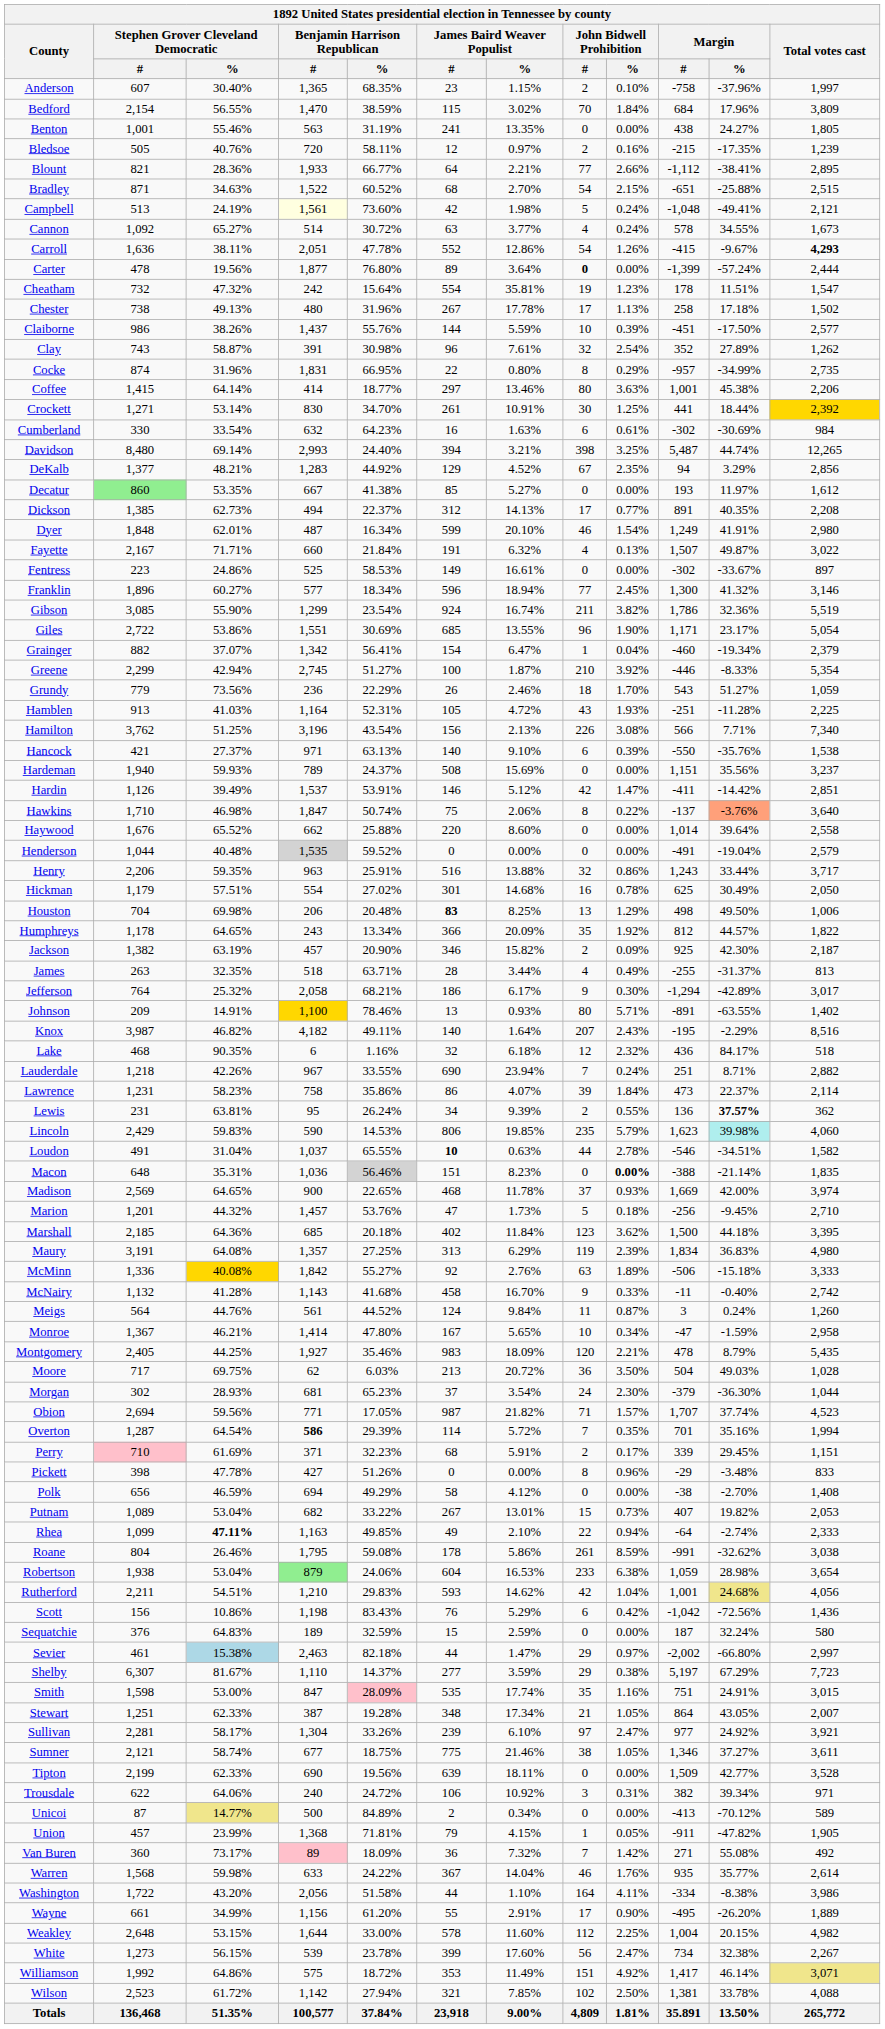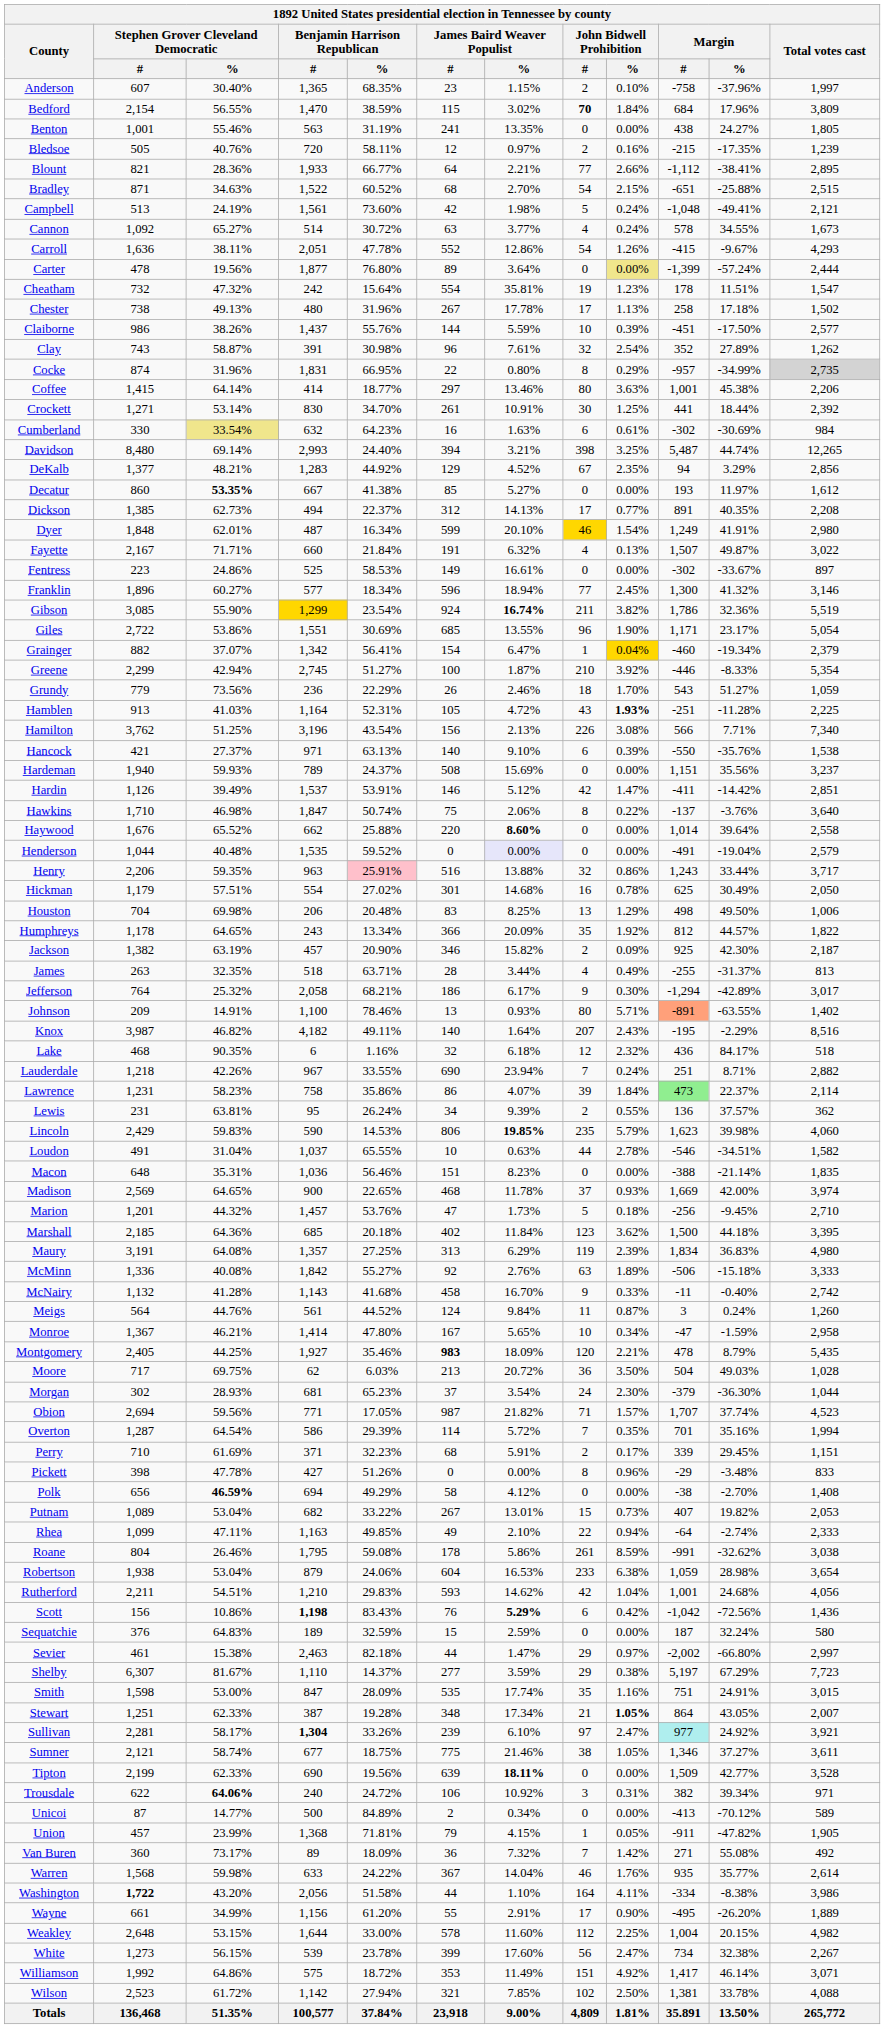(585, 108) normal -> (585, 108) bold
(313, 209) lightyellow background -> (313, 209) no background
(825, 249) bold -> (825, 249) normal
(585, 269) bold -> (585, 269) normal
(632, 269) no background -> (632, 269) khaki background
(825, 369) no background -> (825, 369) lightgrey background
(825, 409) gold background -> (825, 409) no background
(232, 429) no background -> (232, 429) khaki background
(140, 489) lightgreen background -> (140, 489) no background
(232, 489) normal -> (232, 489) bold
(585, 529) no background -> (585, 529) gold background
(313, 610) no background -> (313, 610) gold background
(525, 610) normal -> (524, 610) bold
(632, 650) no background -> (632, 650) gold background
(632, 710) normal -> (632, 710) bold
(739, 810) lightsalmon background -> (739, 810) no background
(525, 830) normal -> (524, 830) bold
(313, 850) lightgrey background -> (313, 850) no background
(525, 850) no background -> (524, 850) lavender background
(382, 870) no background -> (382, 870) pink background
(451, 910) bold -> (450, 910) normal
(313, 1011) gold background -> (313, 1011) no background
(683, 1011) no background -> (683, 1011) lightsalmon background
(683, 1091) no background -> (683, 1091) lightgreen background
(739, 1111) bold -> (739, 1111) normal
(525, 1131) normal -> (524, 1131) bold
(739, 1131) paleturquoise background -> (739, 1131) no background
(451, 1151) bold -> (450, 1151) normal
(382, 1171) lightgrey background -> (382, 1171) no background
(632, 1171) bold -> (632, 1171) normal
(232, 1271) gold background -> (232, 1271) no background
(451, 1351) normal -> (450, 1351) bold
(313, 1431) bold -> (313, 1431) normal
(140, 1452) pink background -> (140, 1452) no background
(232, 1492) normal -> (232, 1492) bold
(232, 1532) bold -> (232, 1532) normal
(313, 1572) lightgreen background -> (313, 1572) no background
(739, 1592) khaki background -> (739, 1592) no background
(313, 1612) normal -> (313, 1612) bold
(525, 1612) normal -> (524, 1612) bold
(232, 1652) lightblue background -> (232, 1652) no background
(382, 1692) pink background -> (382, 1692) no background
(632, 1712) normal -> (632, 1712) bold
(313, 1732) normal -> (313, 1732) bold
(683, 1732) no background -> (683, 1732) paleturquoise background
(525, 1772) normal -> (524, 1772) bold
(232, 1792) normal -> (232, 1792) bold
(232, 1812) khaki background -> (232, 1812) no background
(313, 1852) pink background -> (313, 1852) no background
(140, 1893) normal -> (140, 1893) bold
(825, 1973) khaki background -> (825, 1973) no background
